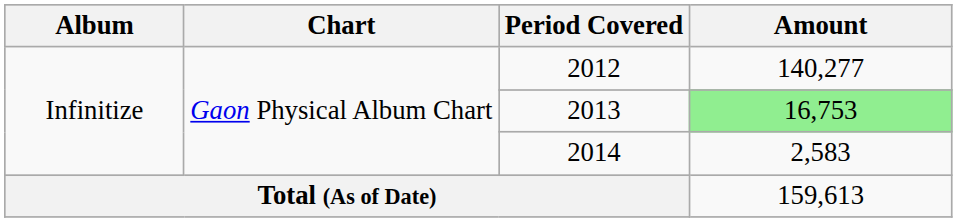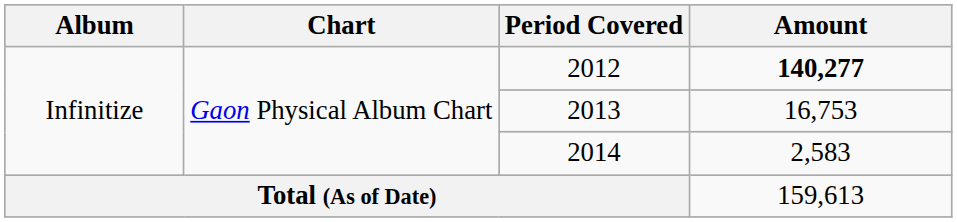(821, 68) normal -> (821, 68) bold
(821, 110) lightgreen background -> (821, 110) no background
